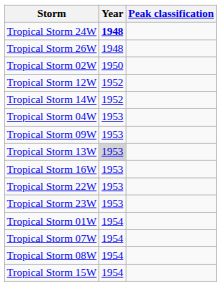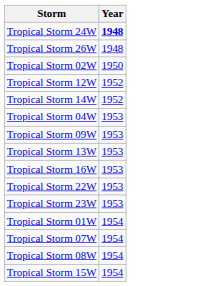- column: (171, 14)
(112, 152) lightgrey background -> (112, 152) no background
